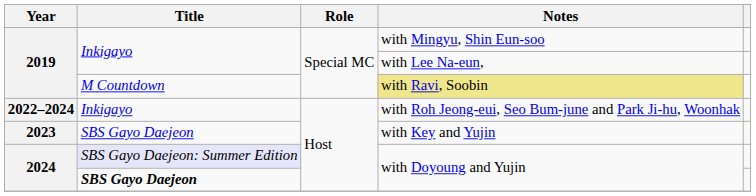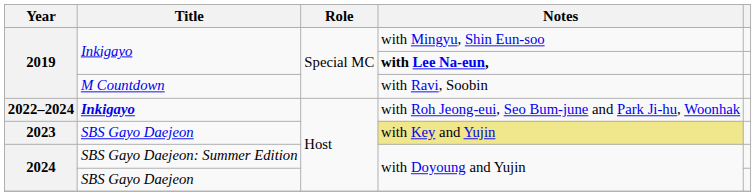(432, 62) normal -> (435, 62) bold
(434, 86) khaki background -> (434, 86) no background
(107, 109) normal -> (108, 109) bold
(438, 132) no background -> (438, 132) khaki background
(189, 156) lavender background -> (189, 156) no background
(139, 179) bold -> (137, 179) normal
